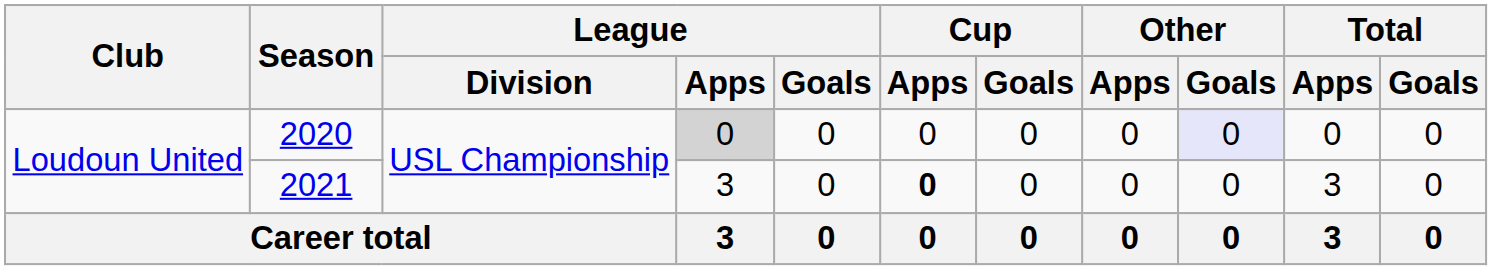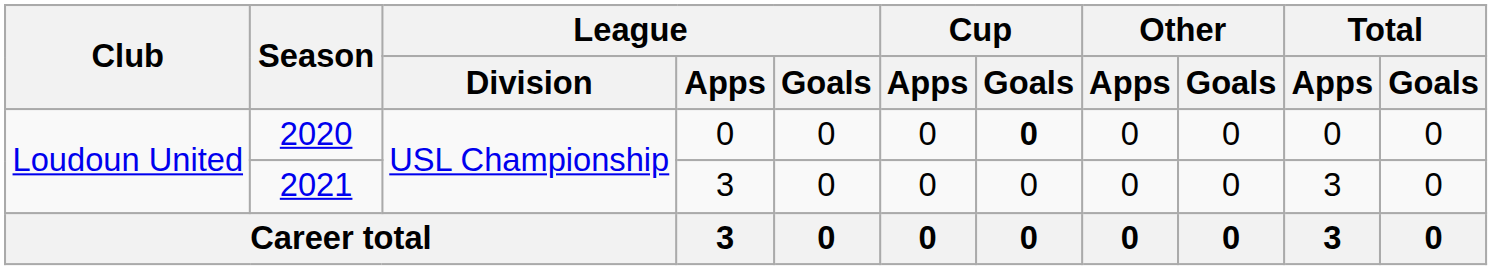(725, 133) lightgrey background -> (725, 133) no background
(1029, 133) normal -> (1029, 133) bold
(1231, 133) lavender background -> (1231, 133) no background
(928, 185) bold -> (928, 185) normal
